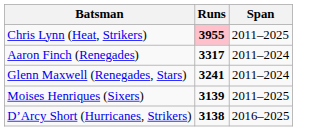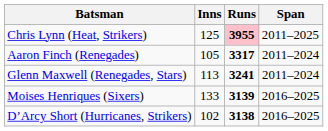+ column: (209, 14)
(261, 95) 2011–2025 -> (291, 95) 2016–2025
